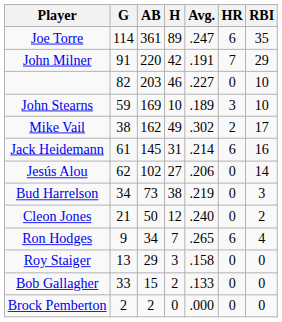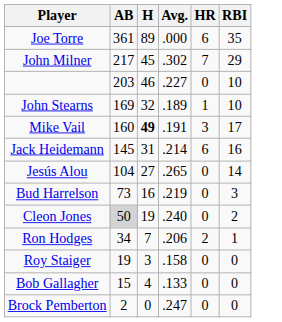- column: (123, 15)
(202, 37) .247 -> (175, 37) .000
(151, 60) 220 -> (124, 60) 217
(175, 60) 42 -> (148, 60) 45
(202, 60) .191 -> (175, 60) .302
(175, 104) 10 -> (148, 104) 32
(232, 104) 3 -> (205, 104) 1
(151, 127) 162 -> (124, 127) 160
(175, 127) normal -> (148, 127) bold
(202, 127) .302 -> (175, 127) .191
(232, 127) 2 -> (205, 127) 3
(151, 171) 102 -> (124, 171) 104
(202, 171) .206 -> (175, 171) .265
(175, 194) 38 -> (148, 194) 16
(151, 216) no background -> (124, 216) lightgrey background
(175, 216) 12 -> (148, 216) 19
(202, 238) .265 -> (175, 238) .206
(232, 238) 6 -> (205, 238) 2
(262, 238) 4 -> (235, 238) 1
(151, 261) 29 -> (124, 261) 19
(175, 283) 2 -> (148, 283) 4
(202, 305) .000 -> (175, 305) .247
